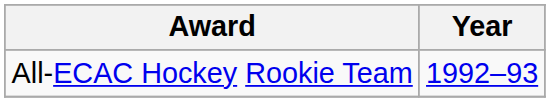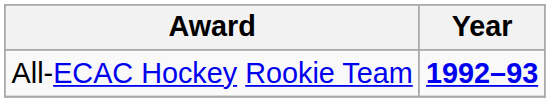(482, 73) normal -> (482, 73) bold
